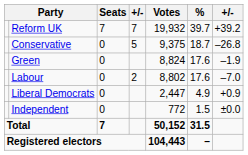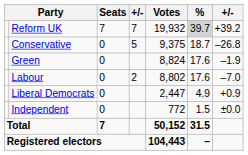(200, 28) no background -> (200, 28) lightgrey background
